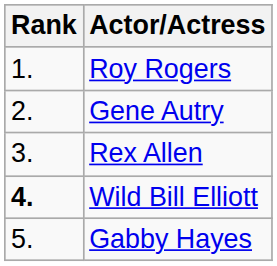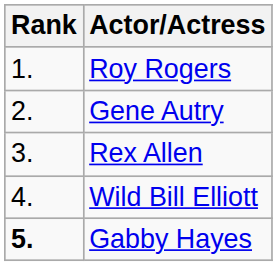(22, 196) bold -> (22, 196) normal
(22, 238) normal -> (22, 238) bold
